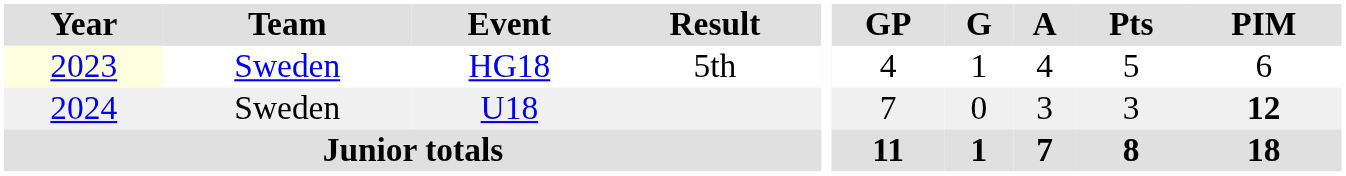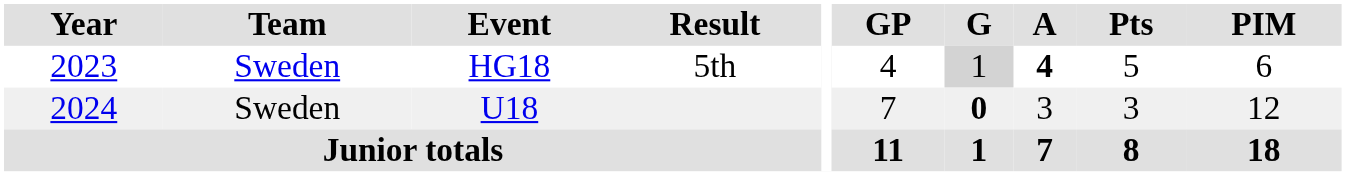(84, 66) lightyellow background -> (84, 66) no background
(979, 66) no background -> (979, 66) lightgrey background
(1045, 66) normal -> (1045, 66) bold
(979, 107) normal -> (979, 107) bold
(1264, 107) bold -> (1264, 107) normal
